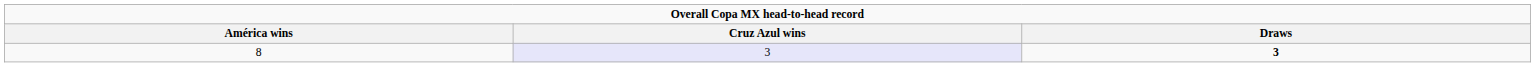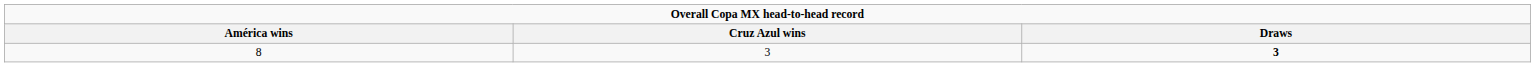(767, 52) lavender background -> (767, 52) no background
